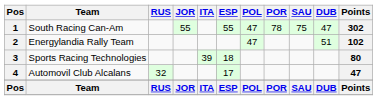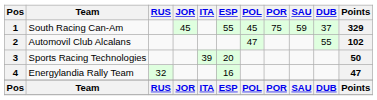(185, 27) 55 -> (185, 27) 45
(252, 27) 47 -> (252, 27) 45
(277, 27) 78 -> (277, 27) 75
(301, 27) 75 -> (301, 27) 59
(326, 27) 47 -> (326, 27) 37
(356, 27) 302 -> (356, 27) 329
(81, 42) Energylandia Rally Team -> (80, 42) Automovil Club Alcalans
(326, 42) 51 -> (326, 42) 55
(228, 57) 18 -> (228, 57) 20
(356, 57) 80 -> (356, 57) 50
(80, 72) Automovil Club Alcalans -> (81, 72) Energylandia Rally Team
(228, 72) 17 -> (228, 72) 16
